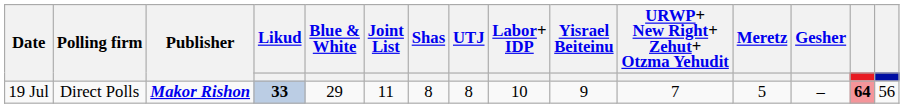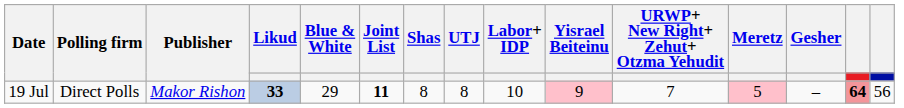(200, 92) bold -> (198, 92) normal
(386, 92) normal -> (381, 92) bold
(584, 92) no background -> (579, 92) pink background
(762, 92) no background -> (757, 92) pink background
